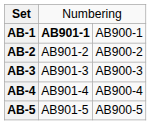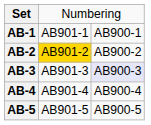(66, 33) bold -> (65, 33) normal
(65, 52) no background -> (65, 52) gold background
(119, 71) no background -> (118, 71) lavender background
